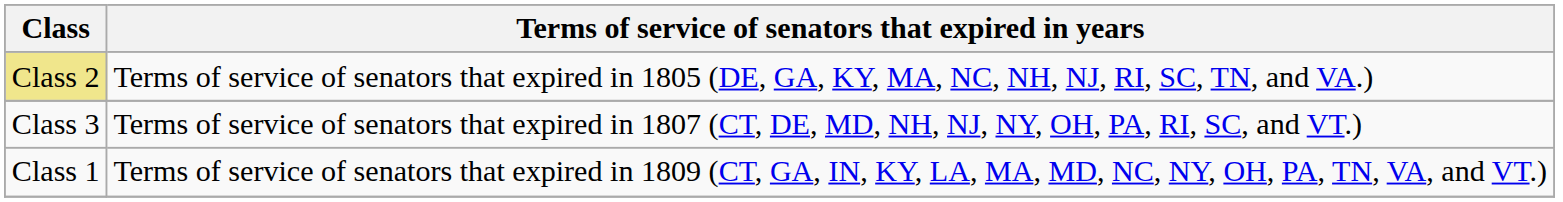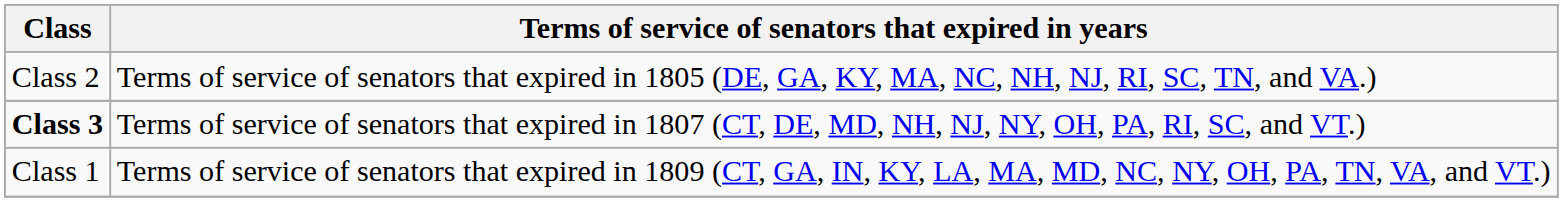(56, 76) khaki background -> (56, 76) no background
(56, 123) normal -> (57, 123) bold
